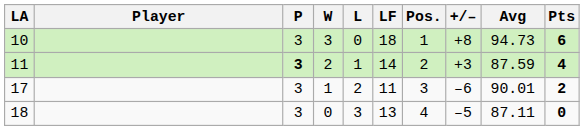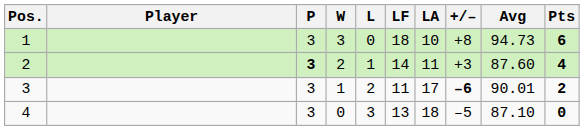columns swapped: (424, 17) <-> (19, 17)
(513, 65) 87.59 -> (513, 65) 87.60
(463, 89) normal -> (463, 89) bold
(513, 113) 87.11 -> (513, 113) 87.10
